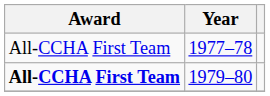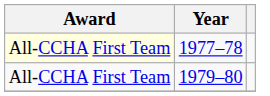(90, 47) no background -> (90, 47) lightyellow background
(94, 76) bold -> (90, 76) normal
